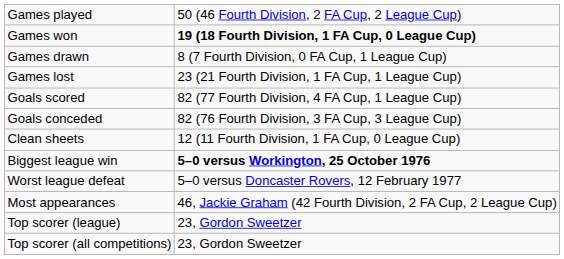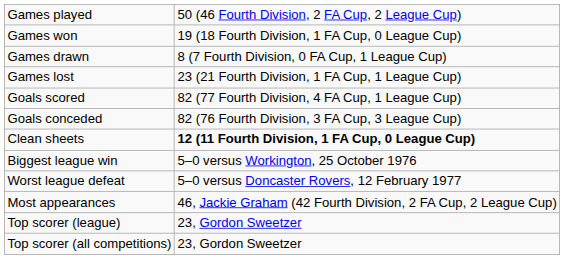(327, 35) bold -> (319, 35) normal
(319, 139) normal -> (326, 139) bold
(304, 160) bold -> (297, 160) normal
